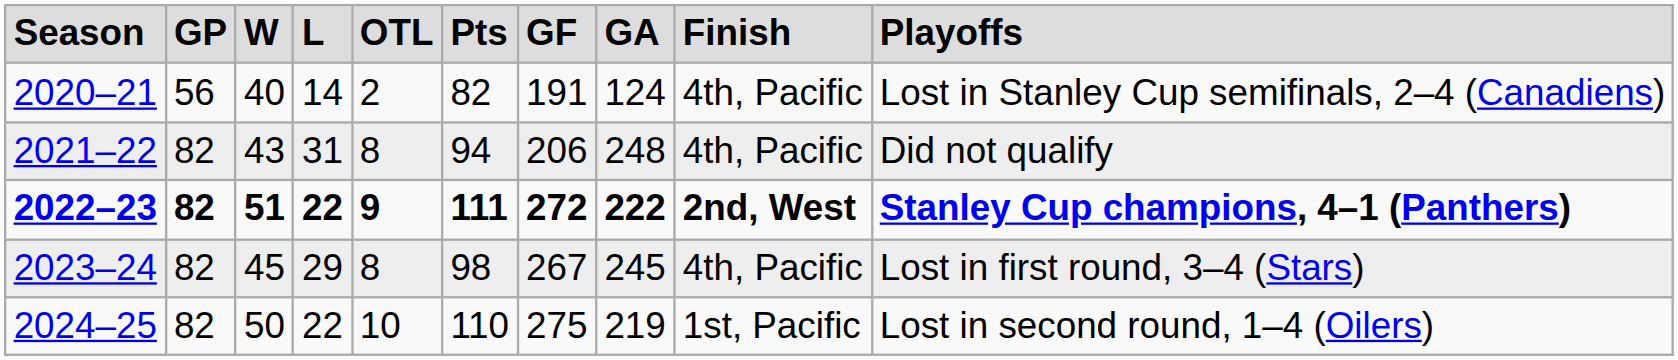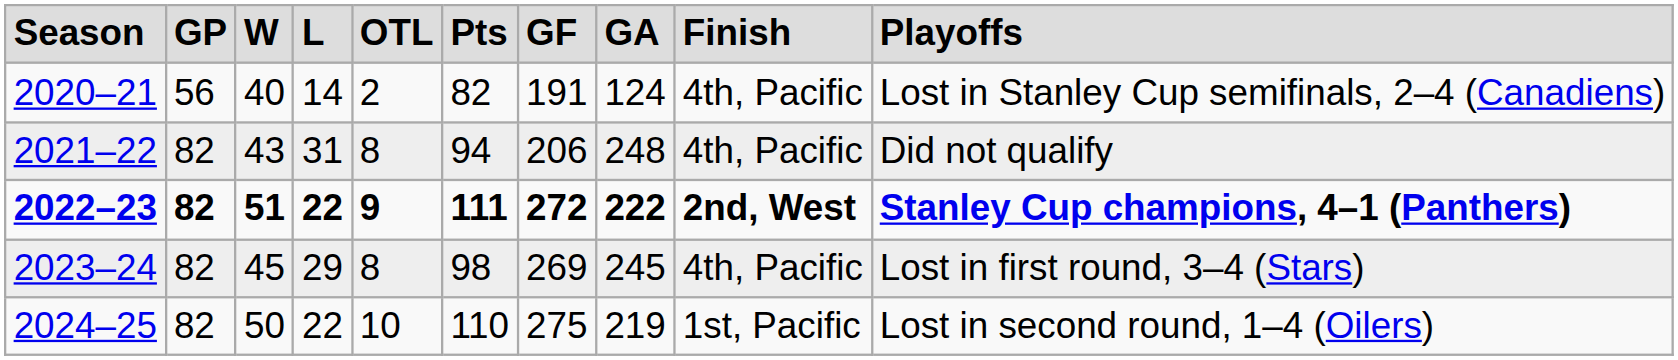(557, 267) 267 -> (557, 267) 269
